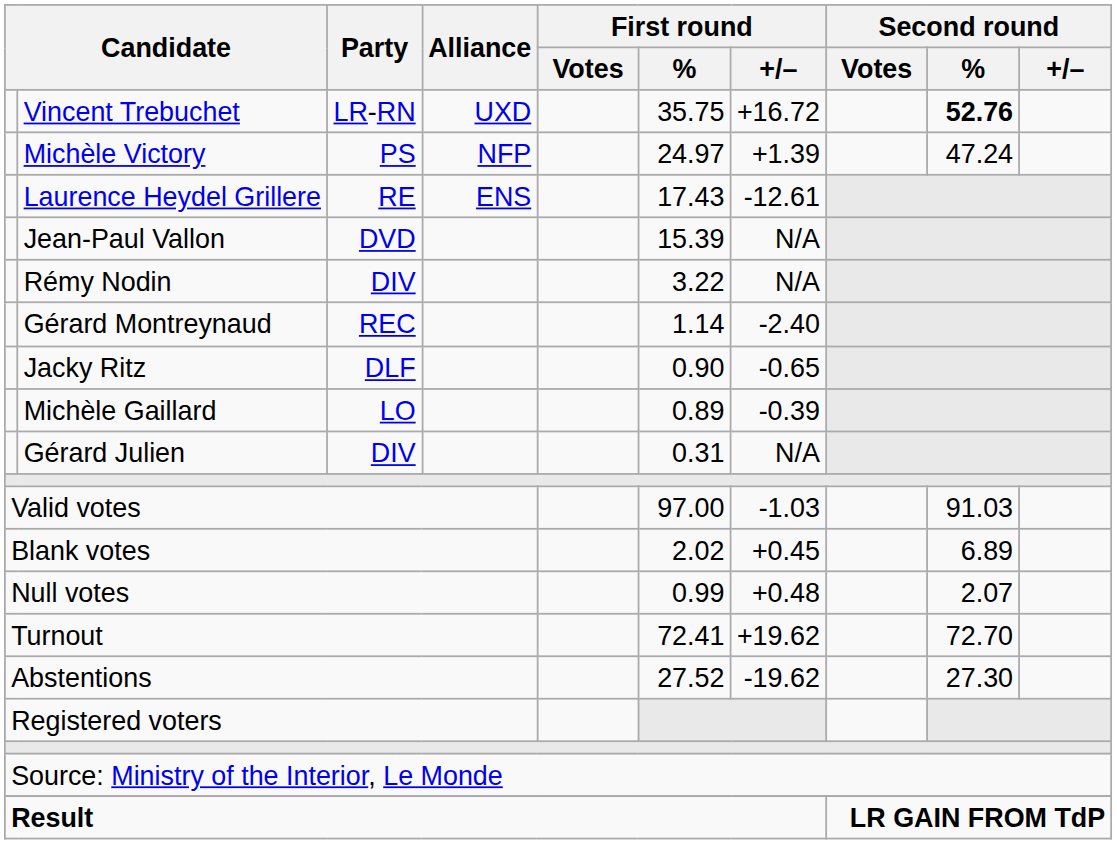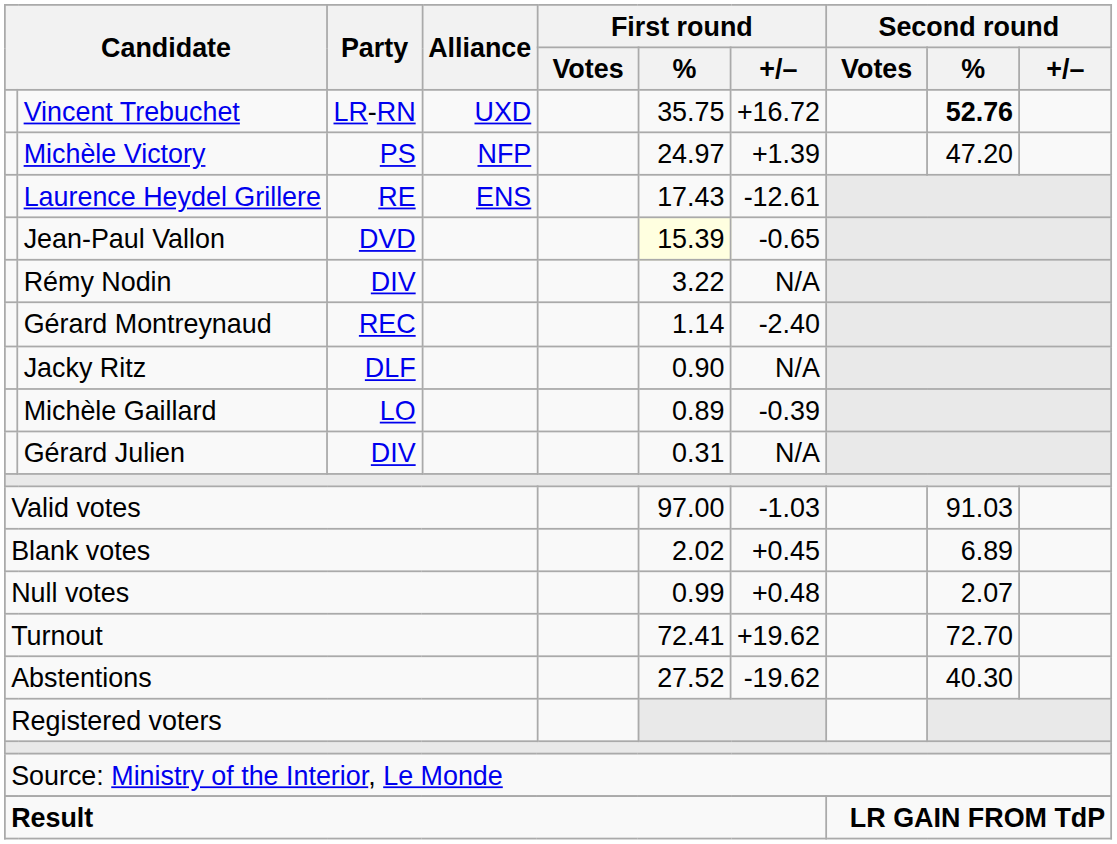(979, 154) 47.24 -> (979, 154) 47.20
(691, 239) no background -> (691, 239) lightyellow background
(797, 239) N/A -> (789, 239) -0.65
(789, 367) -0.65 -> (797, 367) N/A
(979, 678) 27.30 -> (979, 678) 40.30
